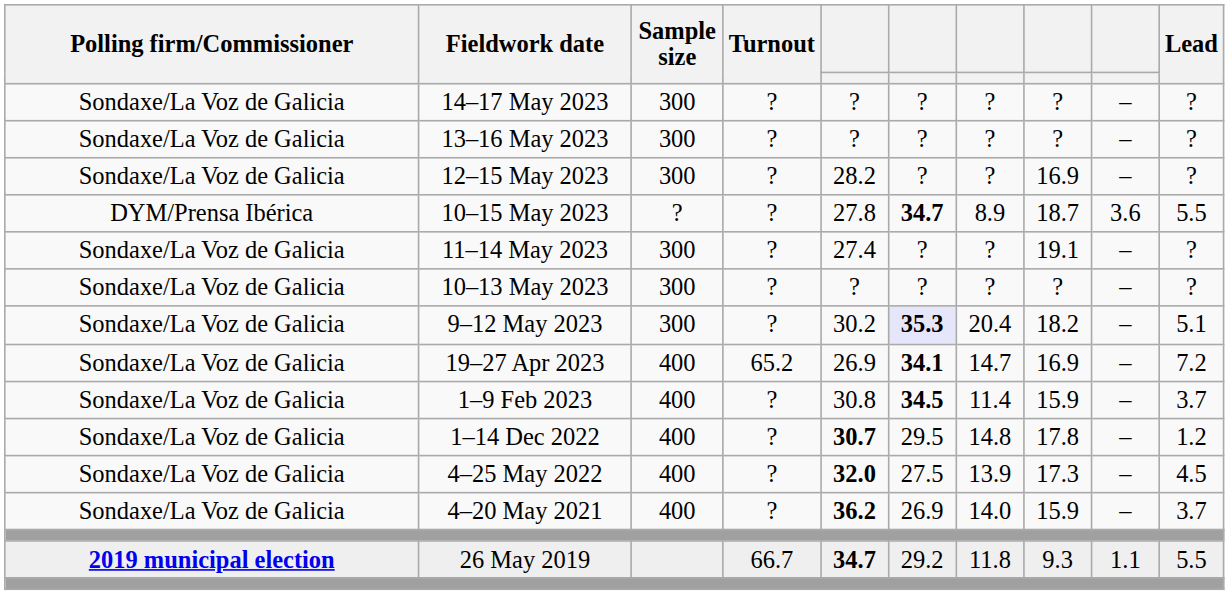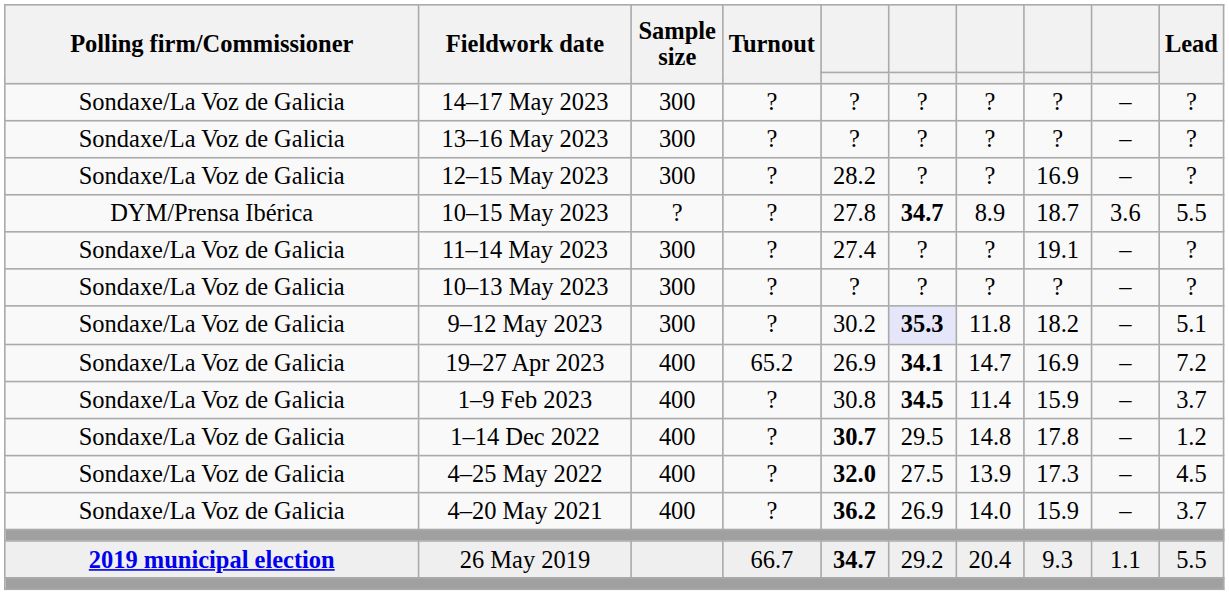(990, 325) 20.4 -> (990, 325) 11.8
(990, 559) 11.8 -> (990, 559) 20.4
